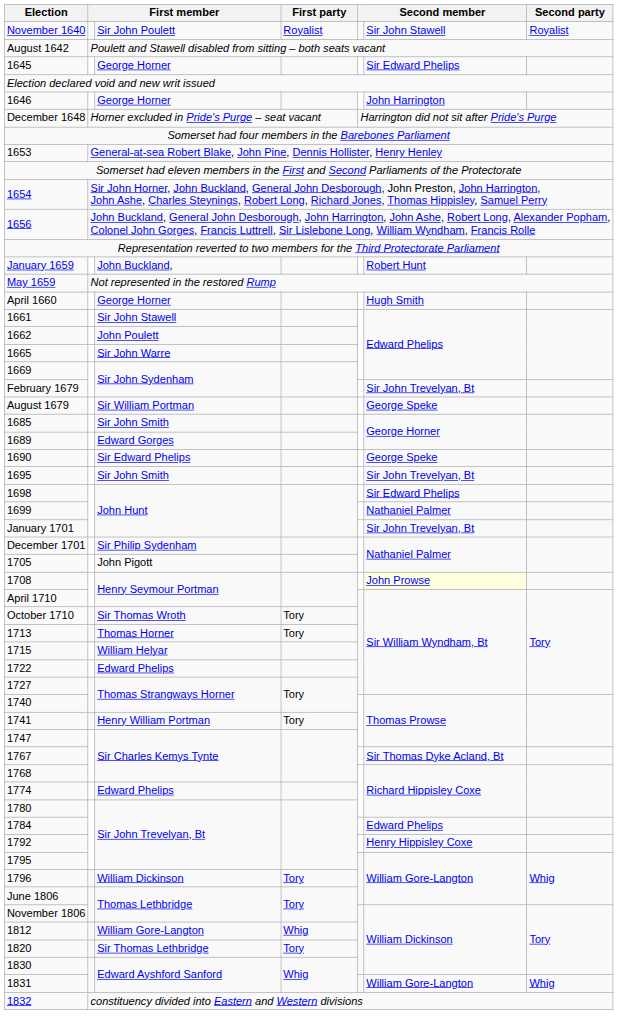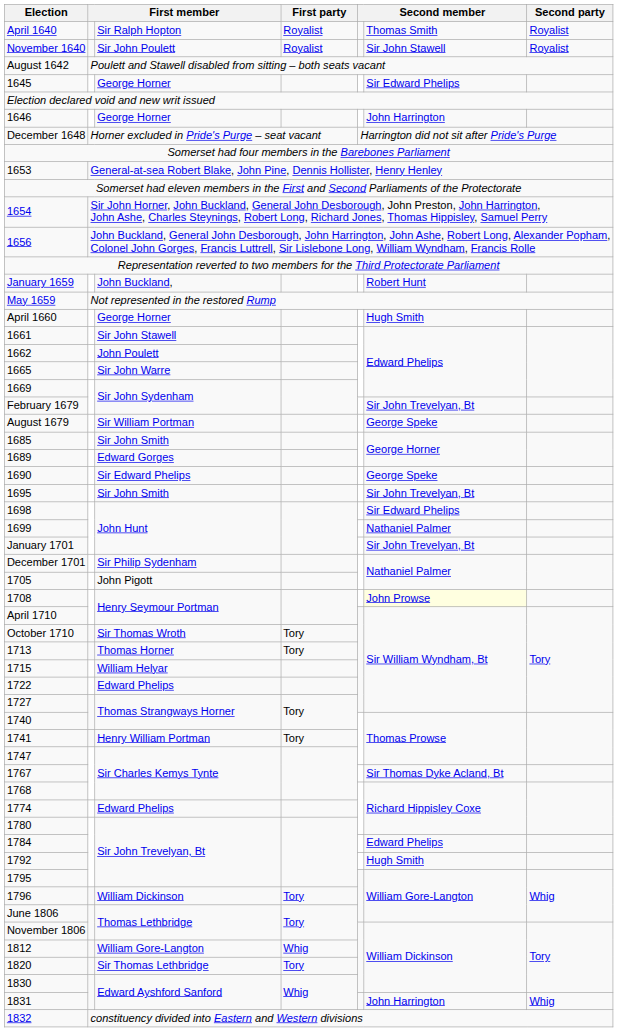+ row: (32, 30)
(419, 843) Henry Hippisley Coxe -> (395, 861) Hugh Smith
(420, 983) William Gore-Langton -> (406, 1001) John Harrington
